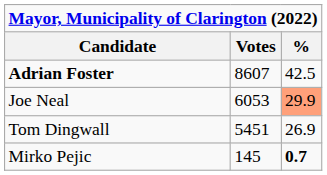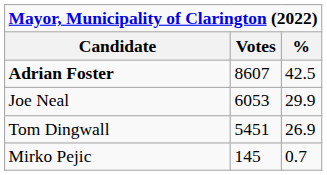(300, 101) lightsalmon background -> (300, 101) no background
(296, 156) bold -> (296, 156) normal
